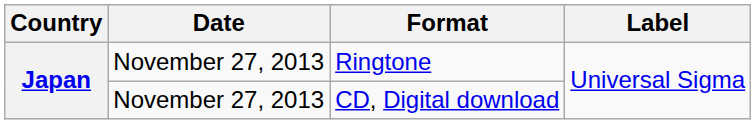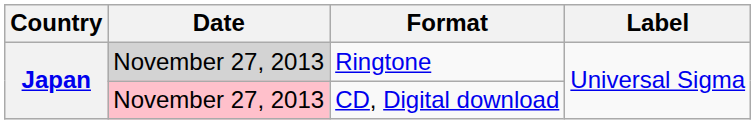(219, 61) no background -> (219, 61) lightgrey background
(219, 99) no background -> (219, 99) pink background
